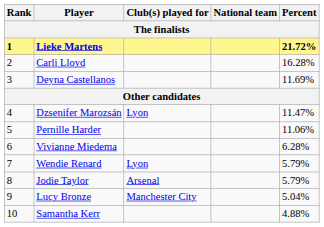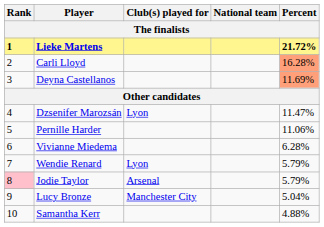(298, 63) no background -> (298, 63) lightsalmon background
(298, 79) no background -> (298, 79) lightsalmon background
(9, 180) no background -> (9, 180) pink background
